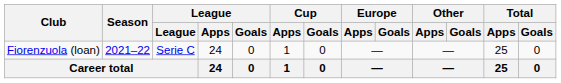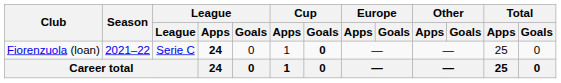(215, 50) normal -> (215, 50) bold
(323, 50) normal -> (323, 50) bold
